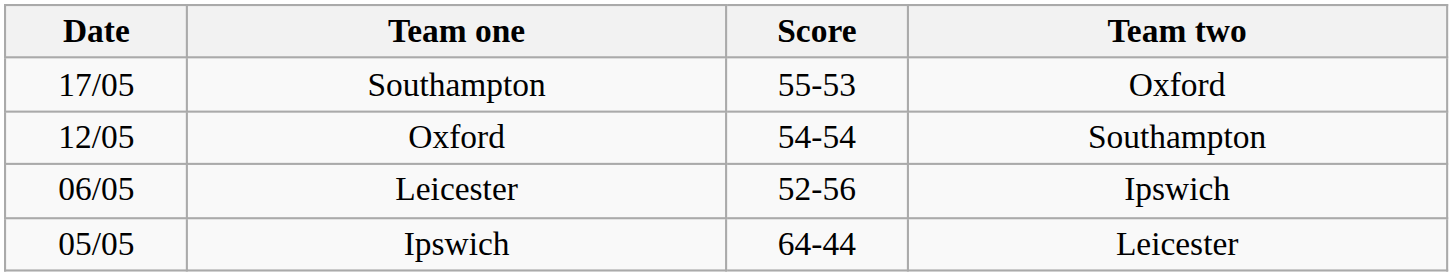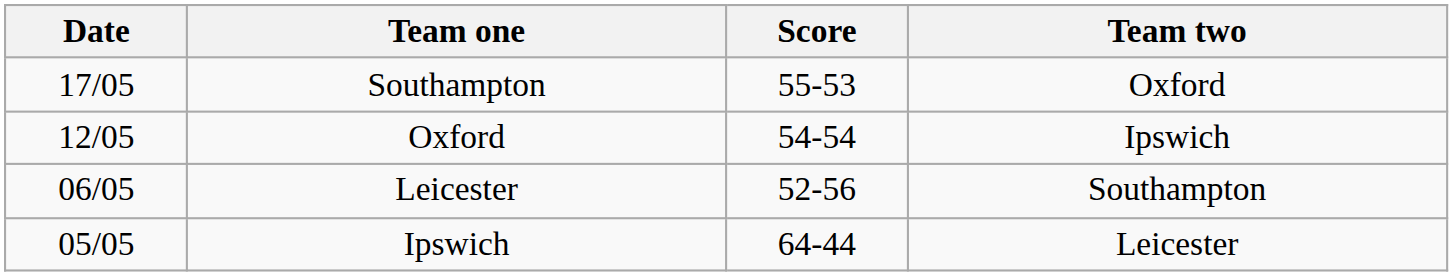(1177, 137) Southampton -> (1177, 137) Ipswich
(1177, 190) Ipswich -> (1177, 190) Southampton
